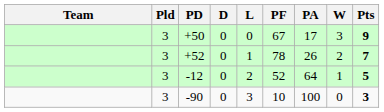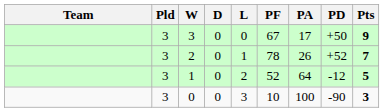columns swapped: (340, 14) <-> (194, 14)
